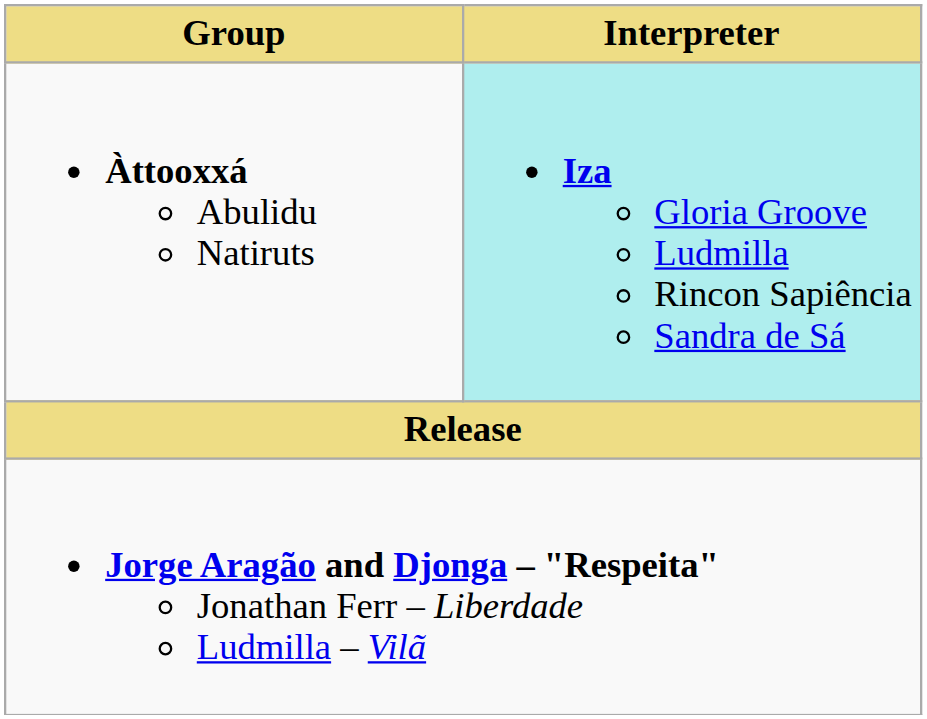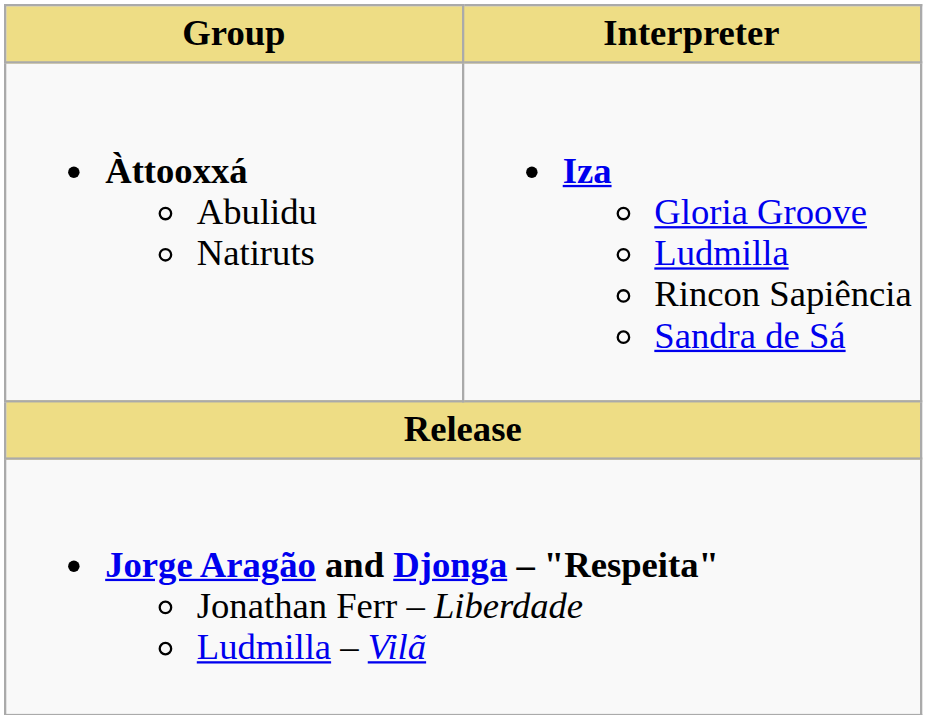(691, 253) paleturquoise background -> (691, 253) no background
